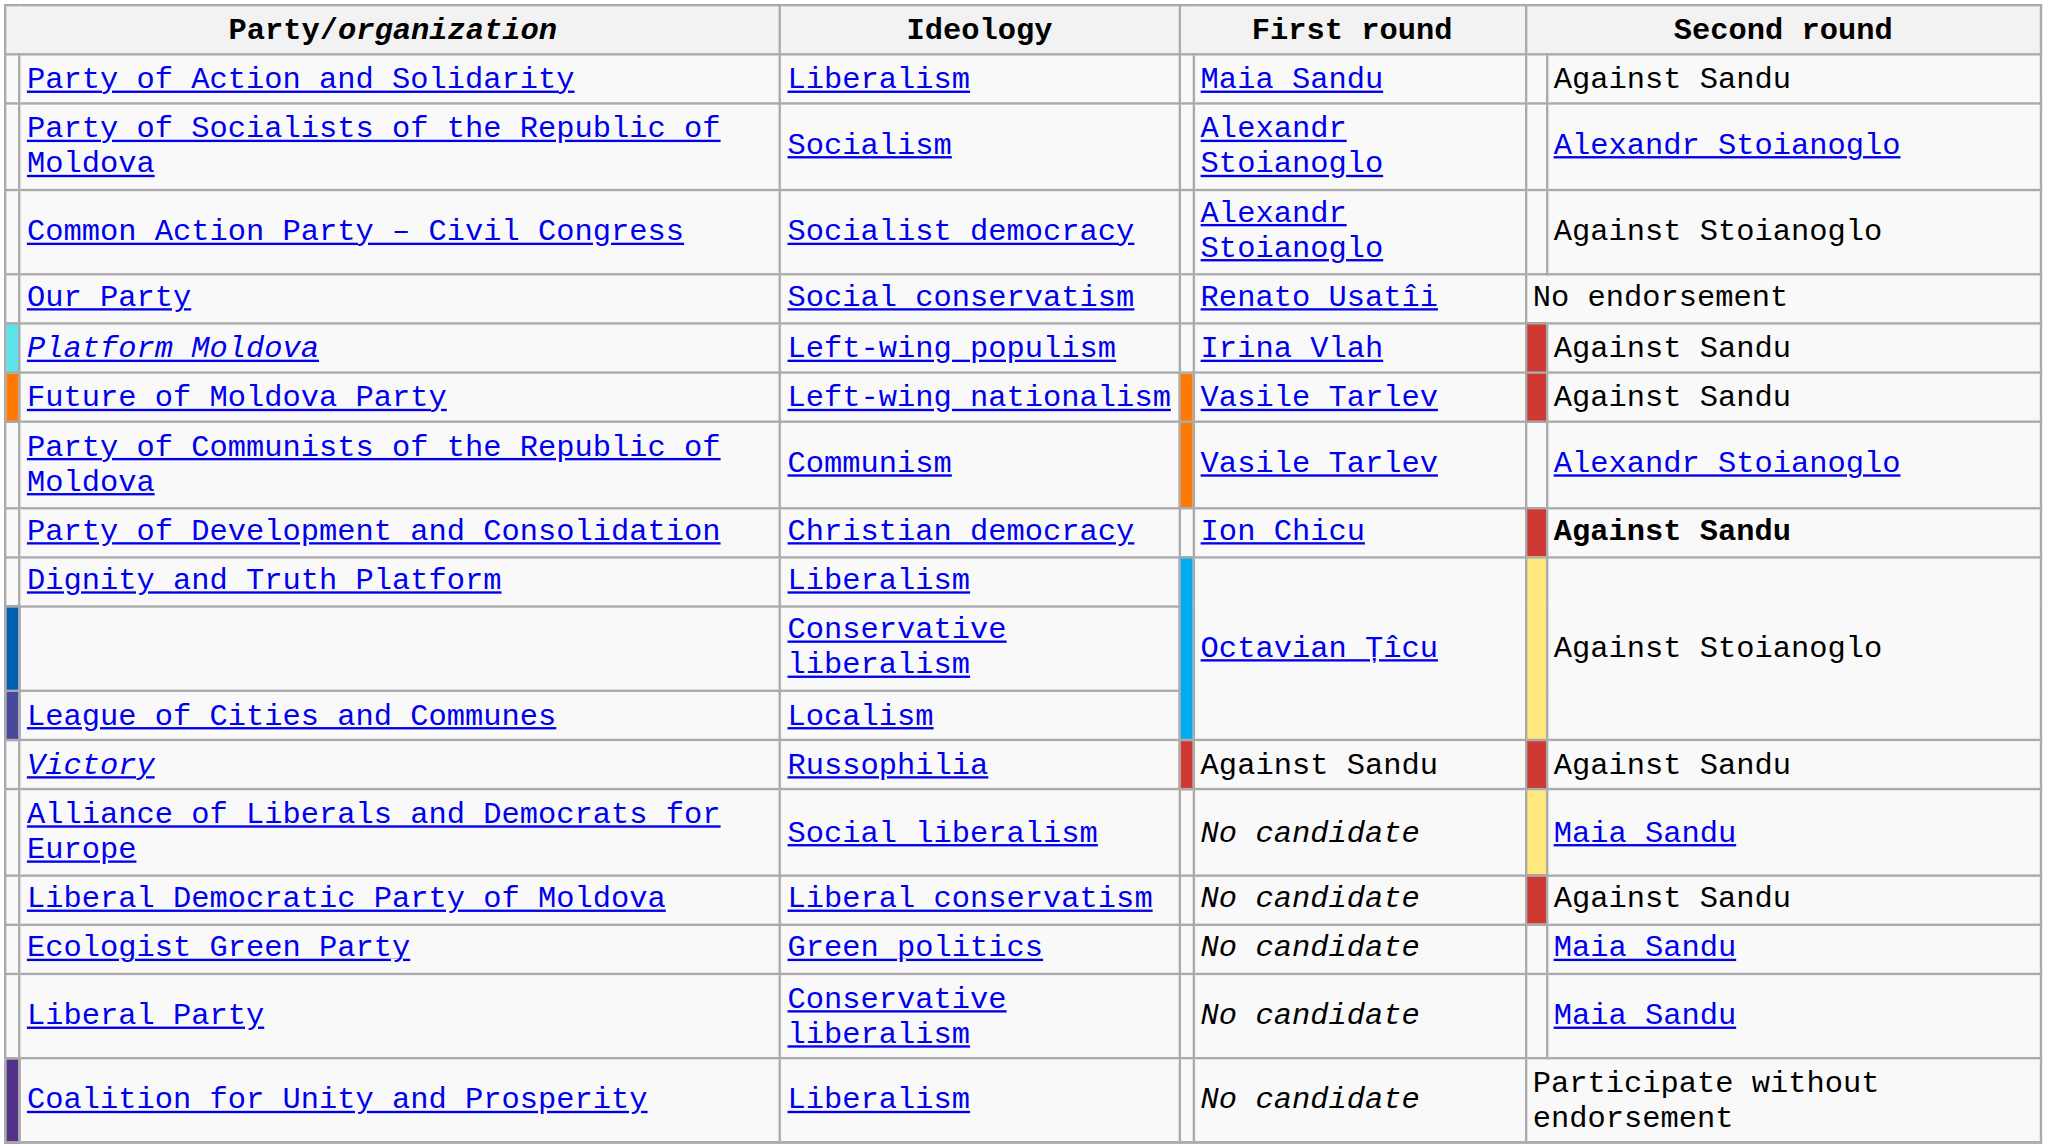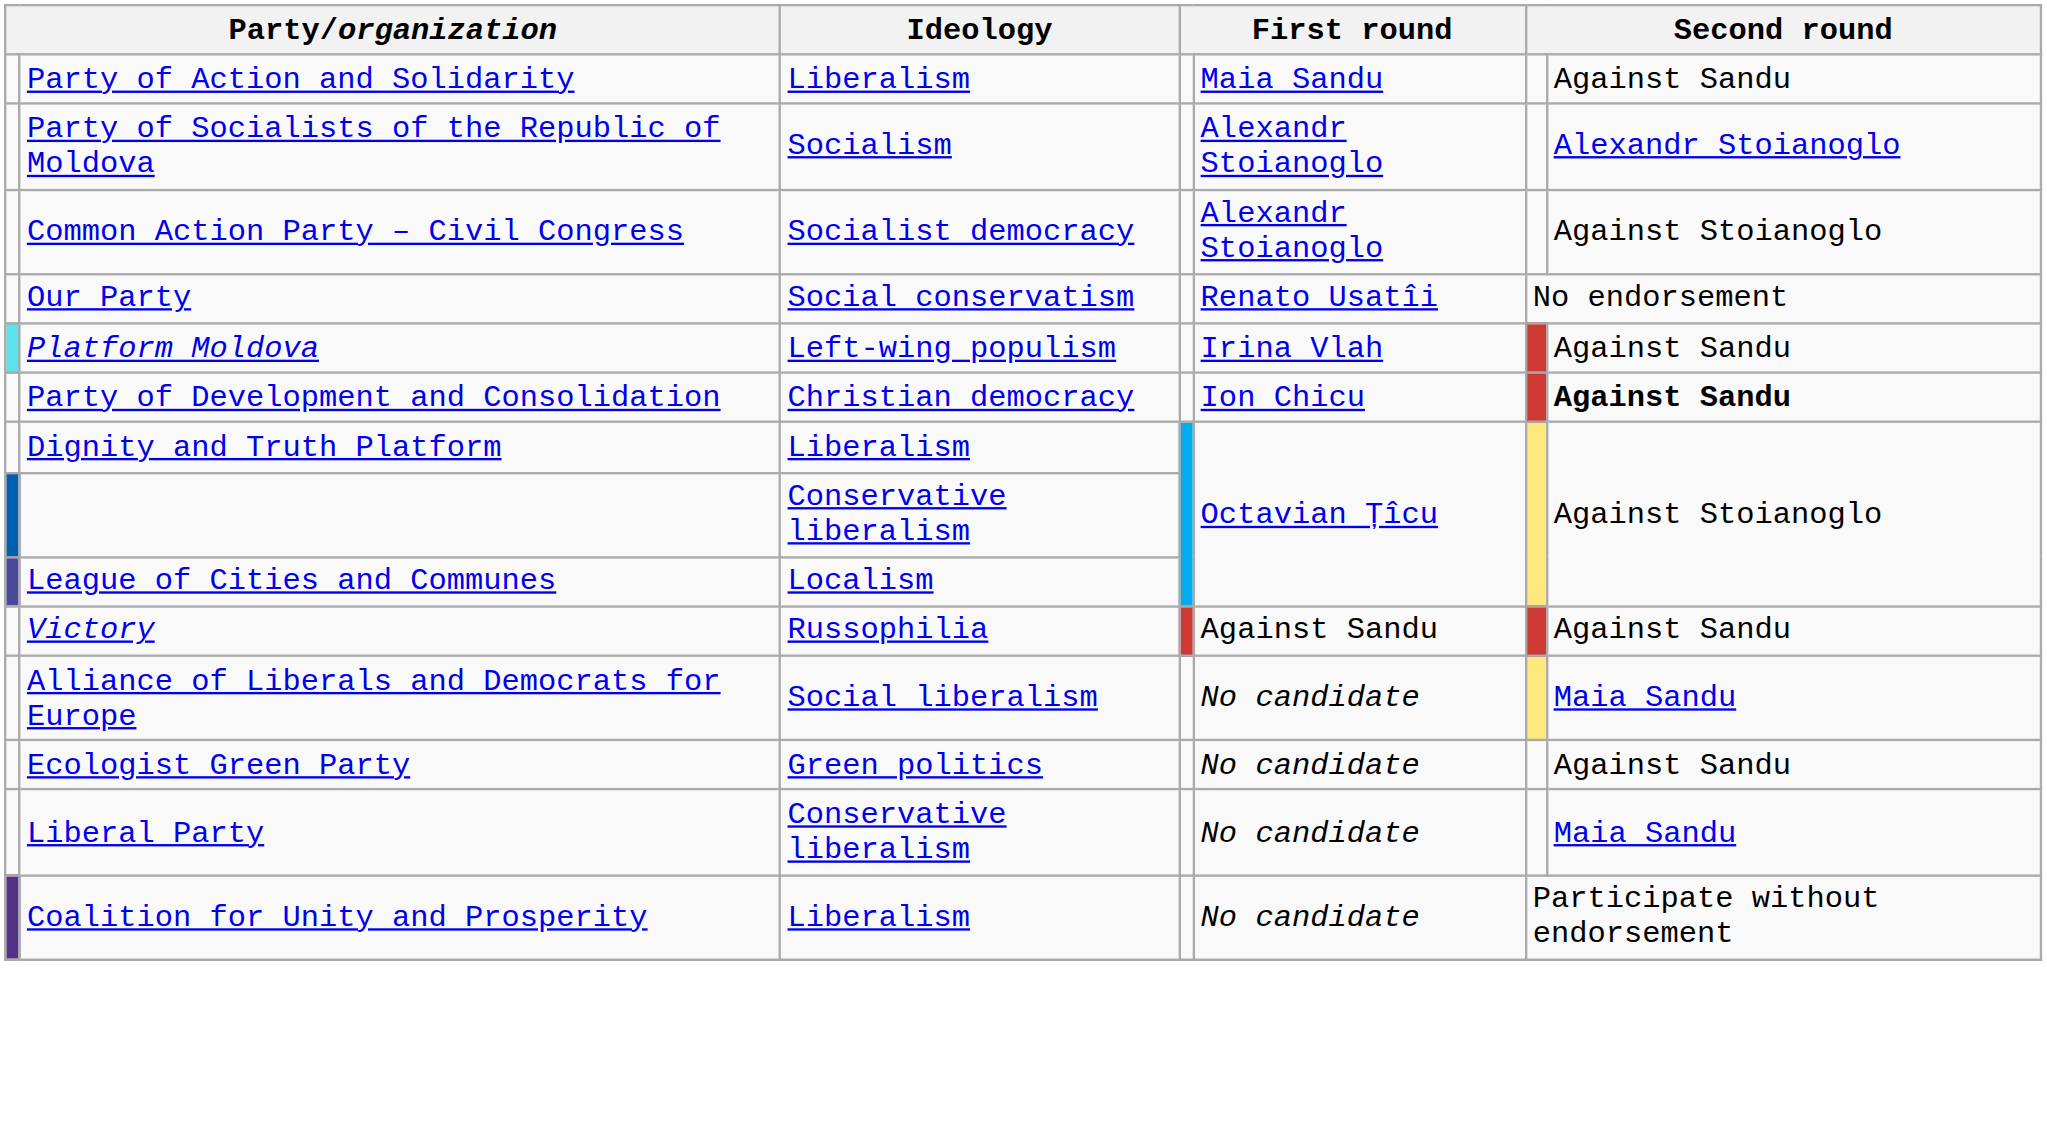- row: (237, 398)
- row: (374, 465)
- row: (346, 900)
(1645, 949) Maia Sandu -> (1672, 765) Against Sandu
